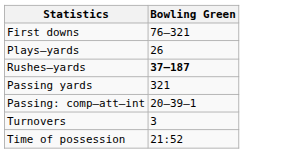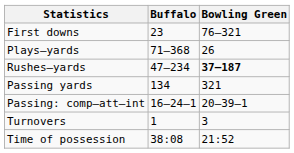+ column: (173, 14)
